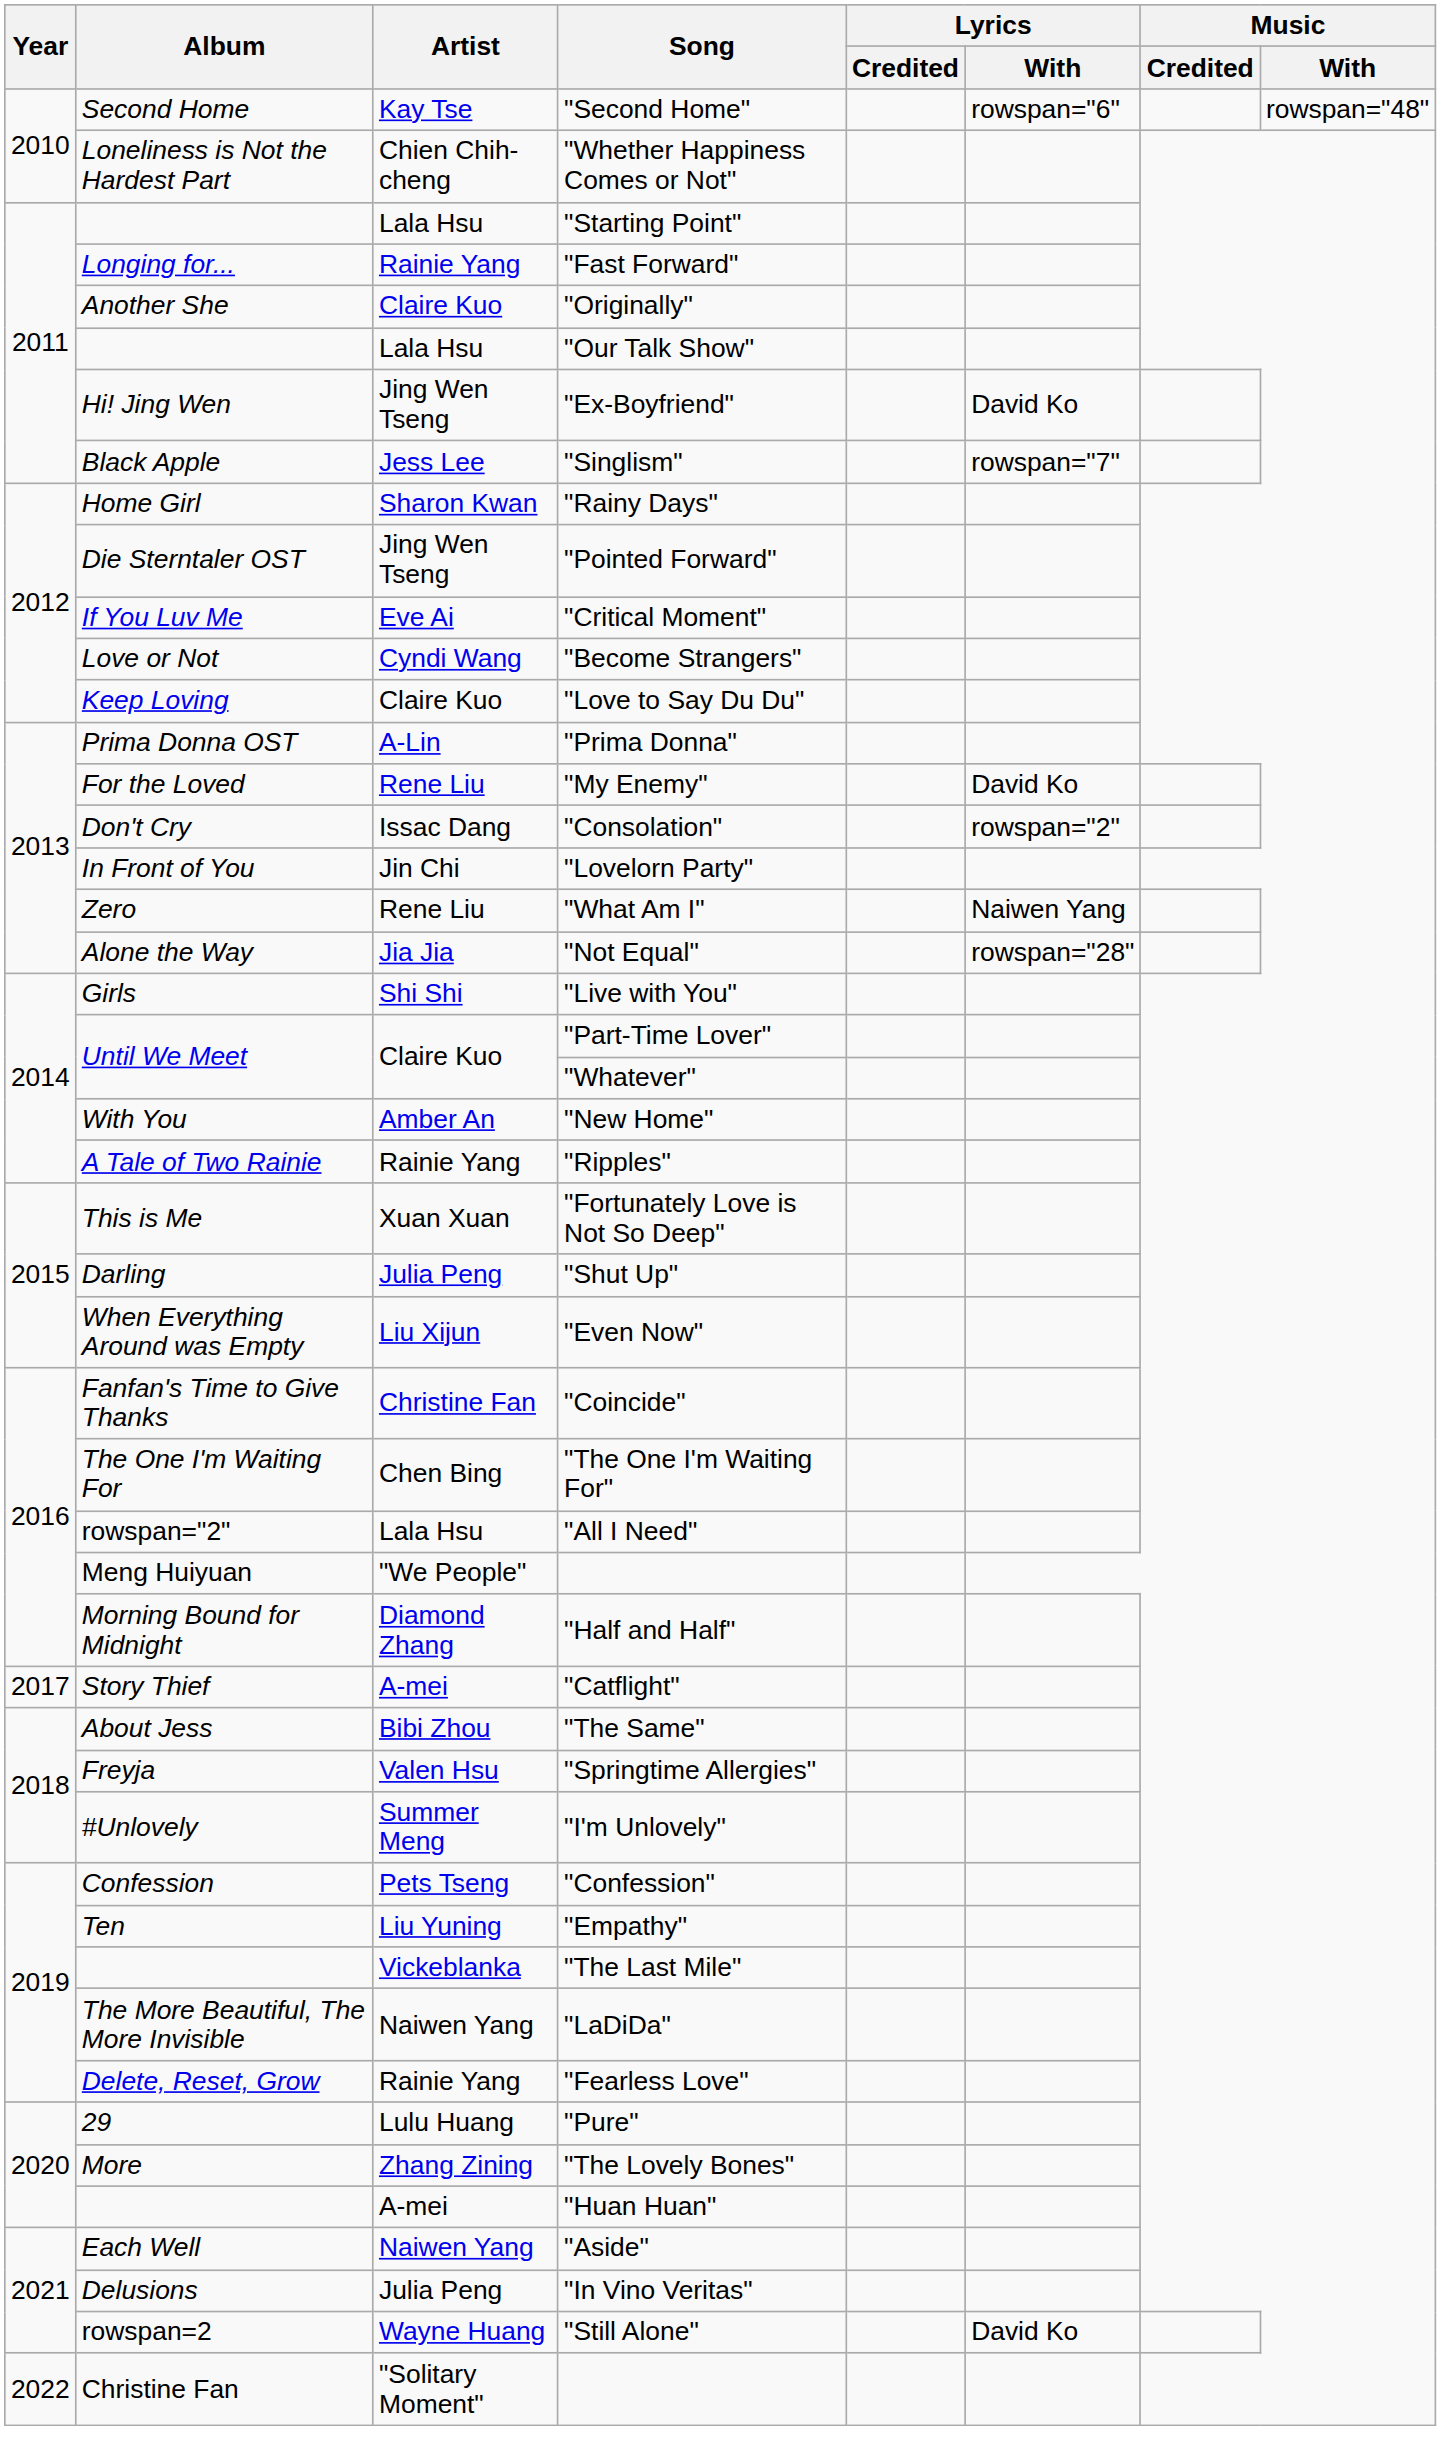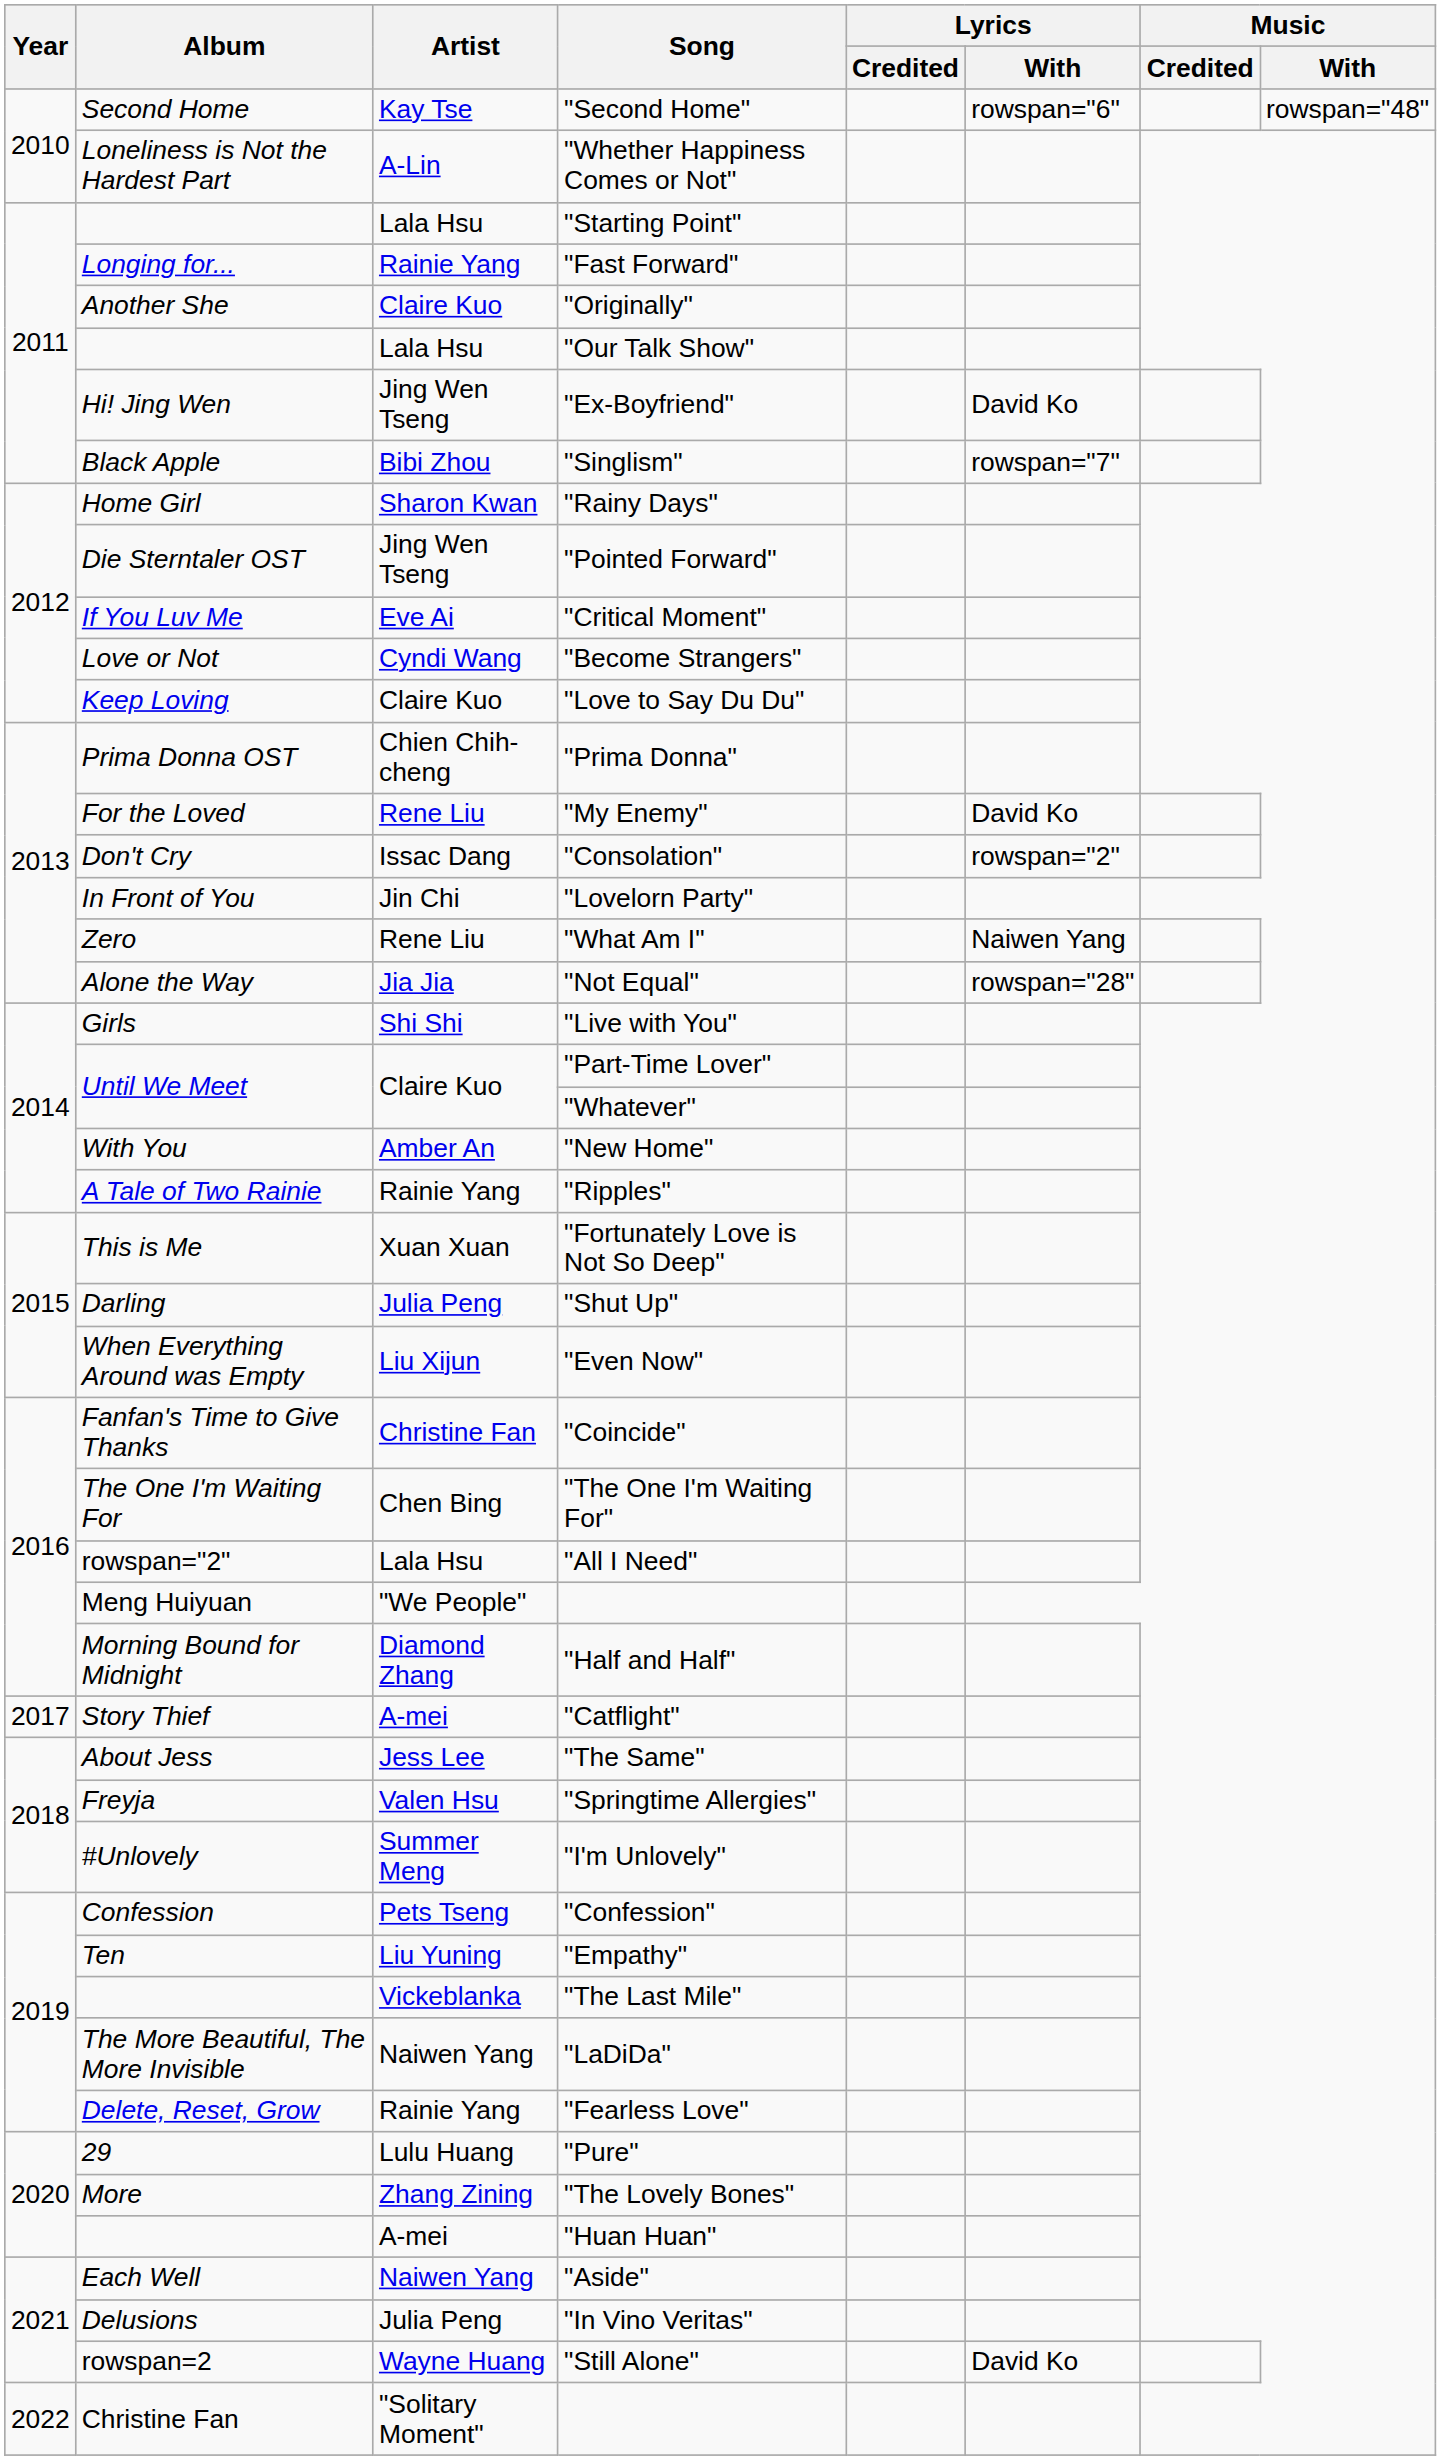(449, 165) Chien Chih-cheng -> (410, 165) A-Lin
(432, 461) Jess Lee -> (435, 461) Bibi Zhou
(410, 742) A-Lin -> (449, 757) Chien Chih-cheng
(435, 1728) Bibi Zhou -> (432, 1758) Jess Lee
